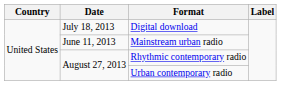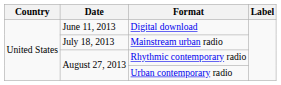(88, 27) July 18, 2013 -> (89, 27) June 11, 2013
(89, 42) June 11, 2013 -> (88, 42) July 18, 2013
